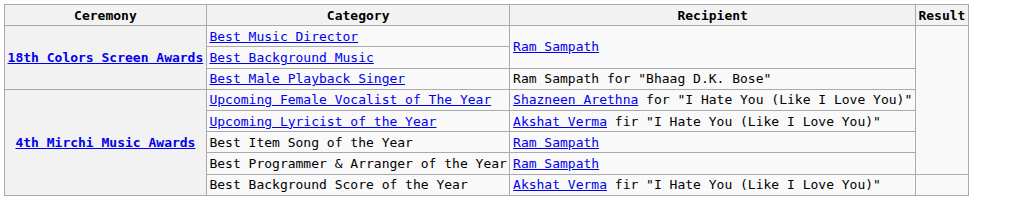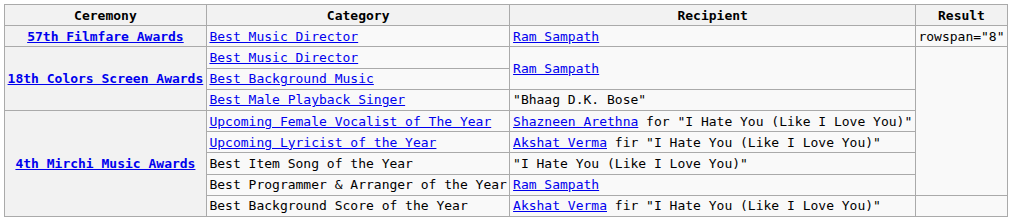+ row: (105, 36)
(642, 79) Ram Sampath for "Bhaag D.K. Bose" -> (580, 100) "Bhaag D.K. Bose"
(556, 142) Ram Sampath -> (630, 163) "I Hate You (Like I Love You)"
